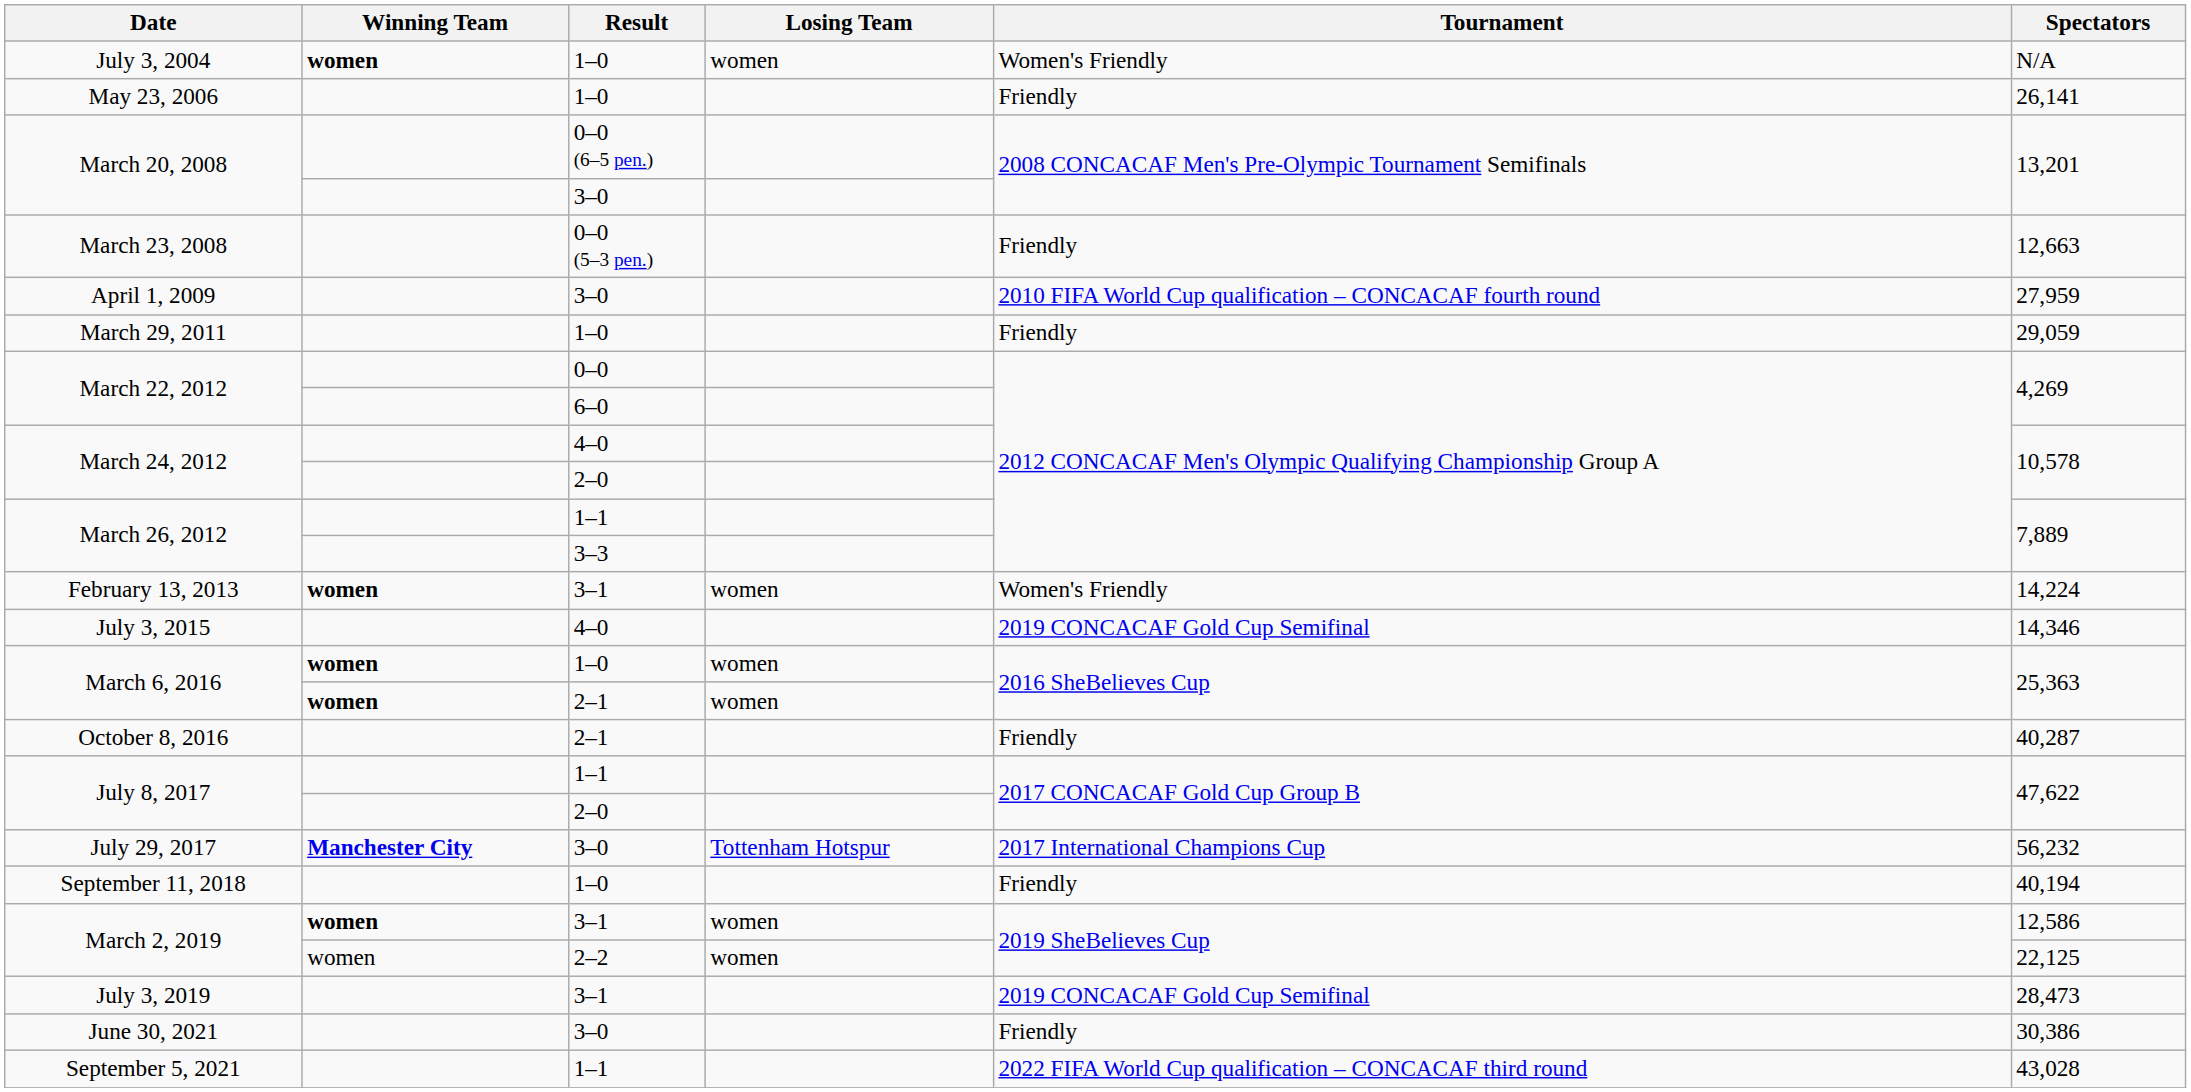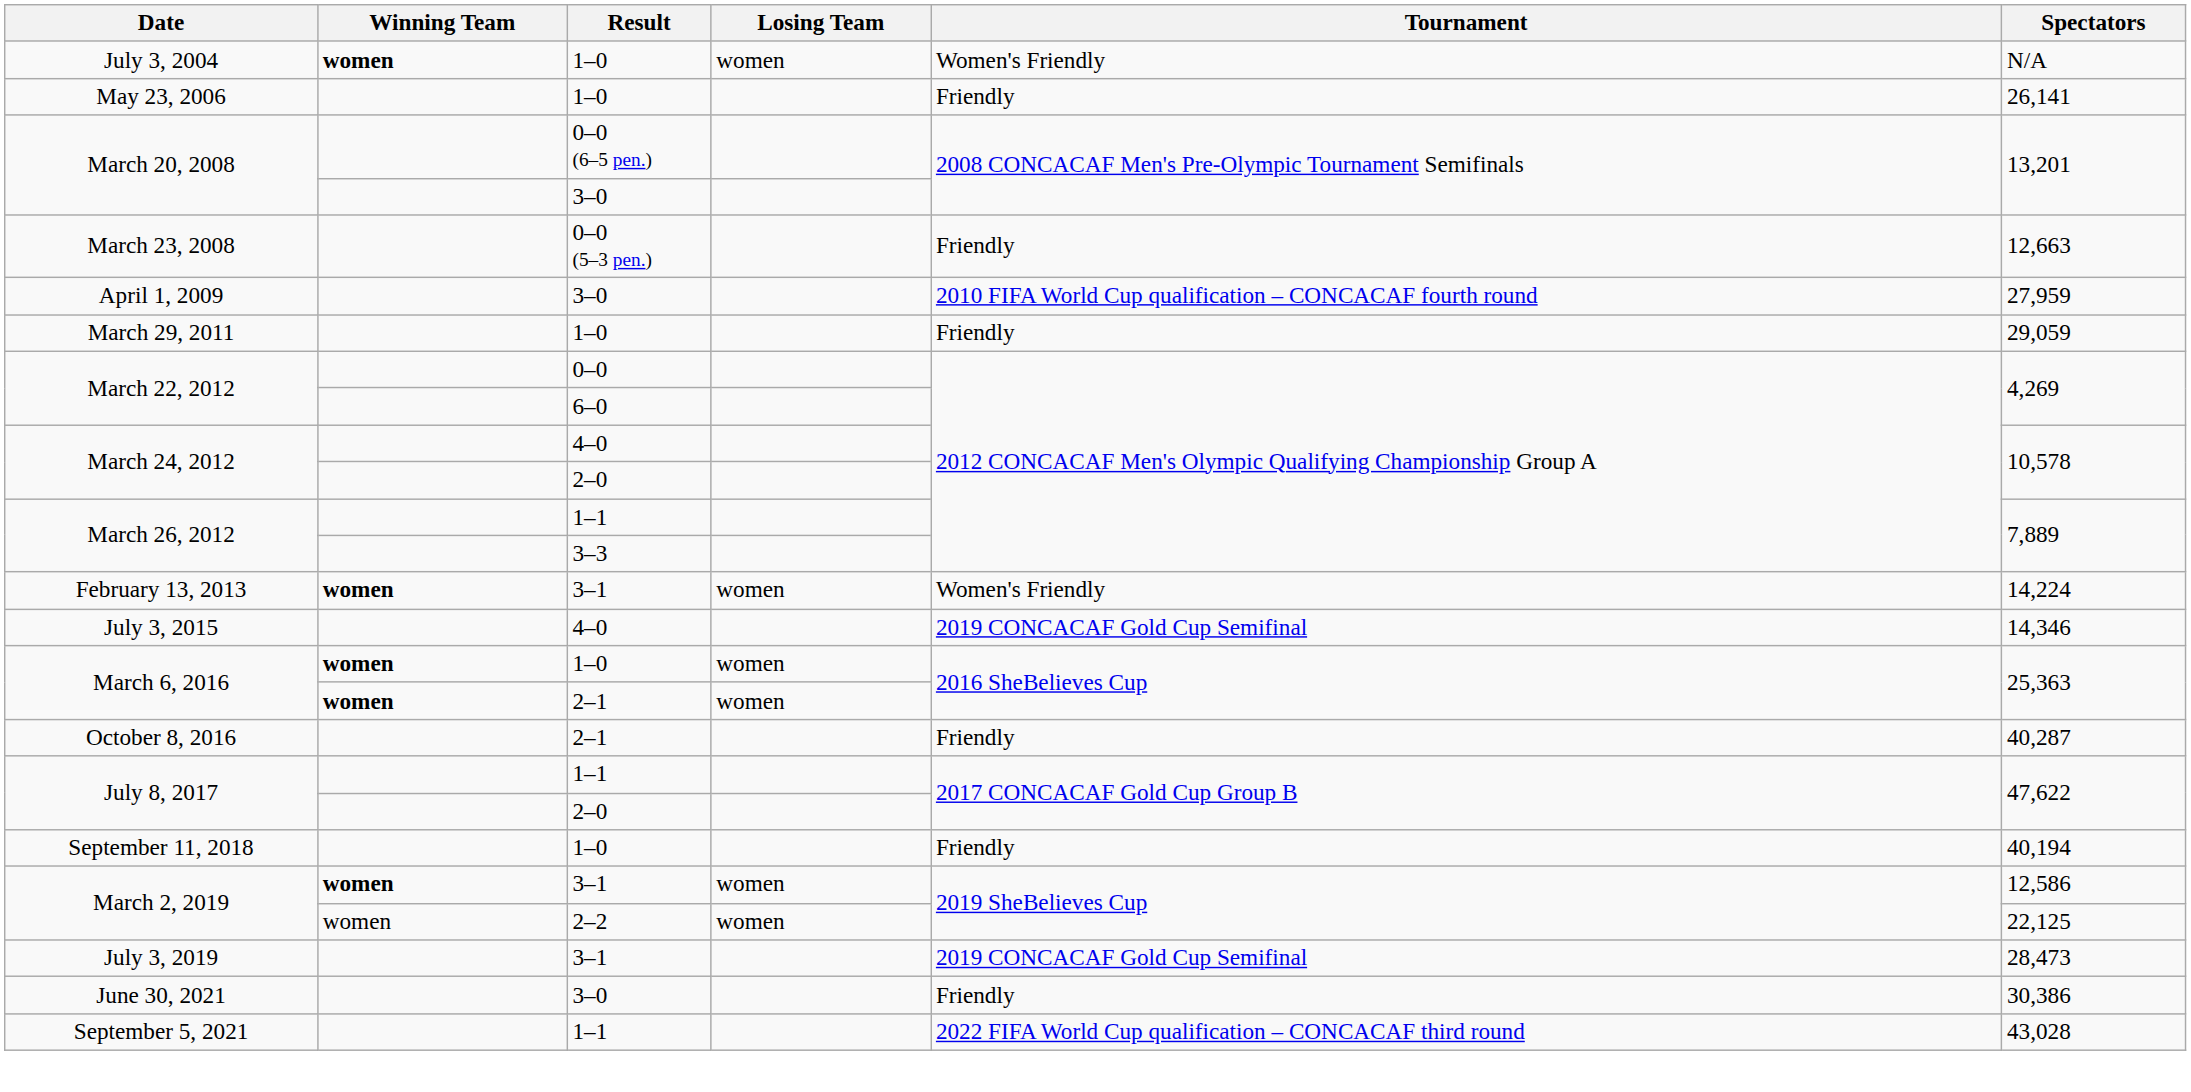- row: (153, 847)
